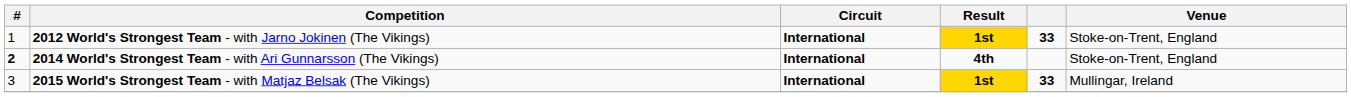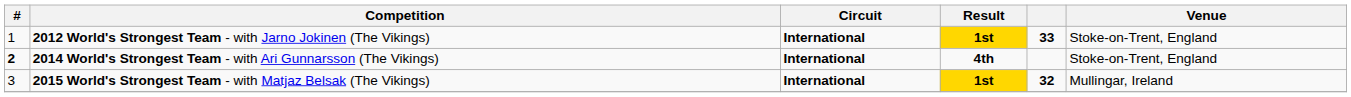(1047, 80) 33 -> (1047, 80) 32
